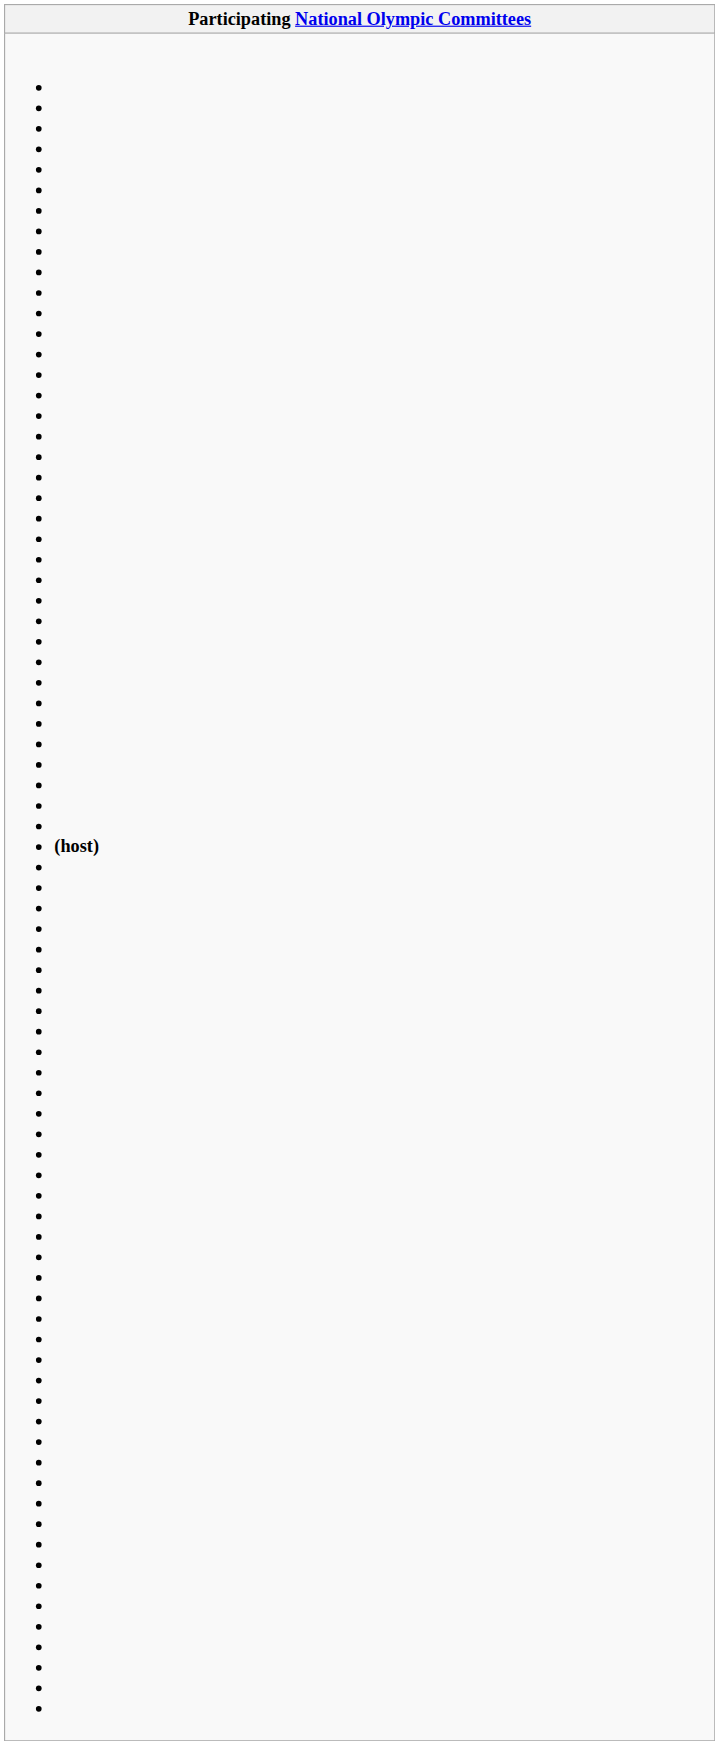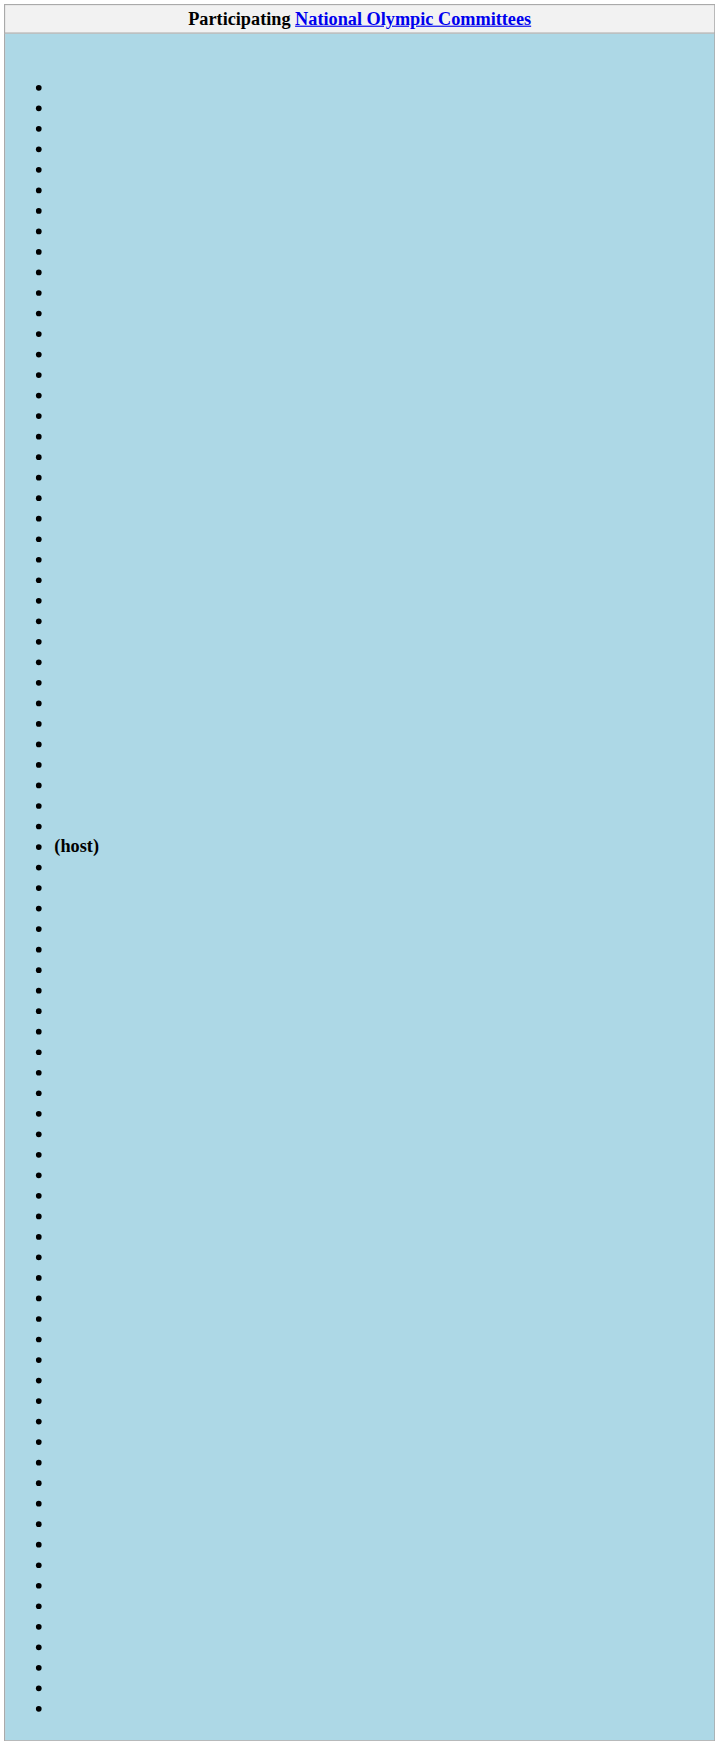(360, 897) no background -> (360, 897) lightblue background
